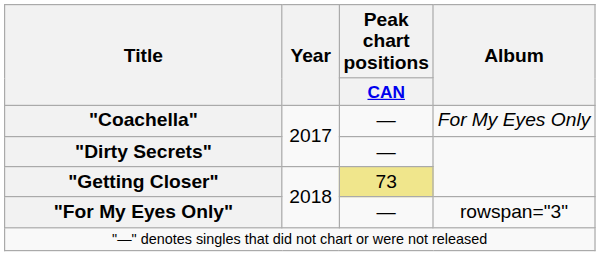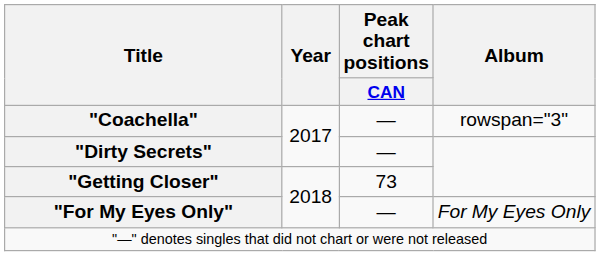(514, 120) For My Eyes Only -> (514, 120) rowspan="3"
(386, 181) khaki background -> (386, 181) no background
(514, 212) rowspan="3" -> (514, 212) For My Eyes Only
